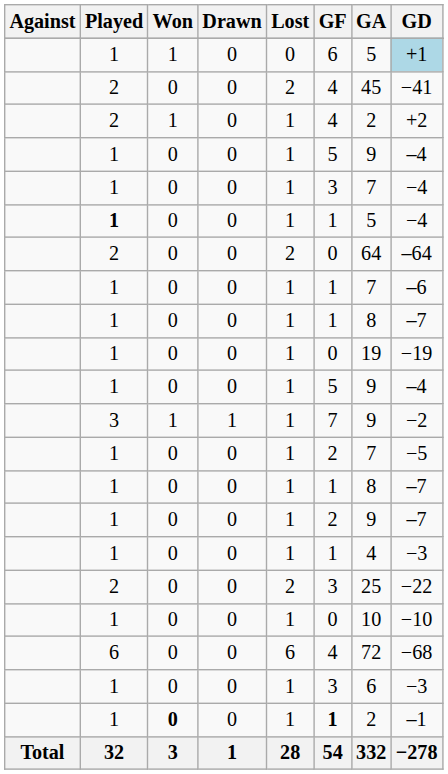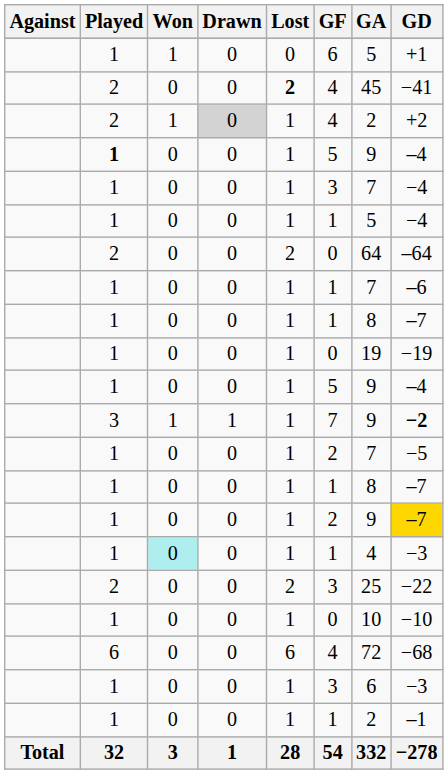(417, 54) lightblue background -> (417, 54) no background
(290, 88) normal -> (290, 88) bold
(232, 121) no background -> (232, 121) lightgrey background
(114, 154) normal -> (114, 154) bold
(114, 221) bold -> (114, 221) normal
(417, 420) normal -> (417, 420) bold
(417, 520) no background -> (417, 520) gold background
(173, 553) no background -> (173, 553) paleturquoise background
(173, 719) bold -> (173, 719) normal
(333, 719) bold -> (333, 719) normal
